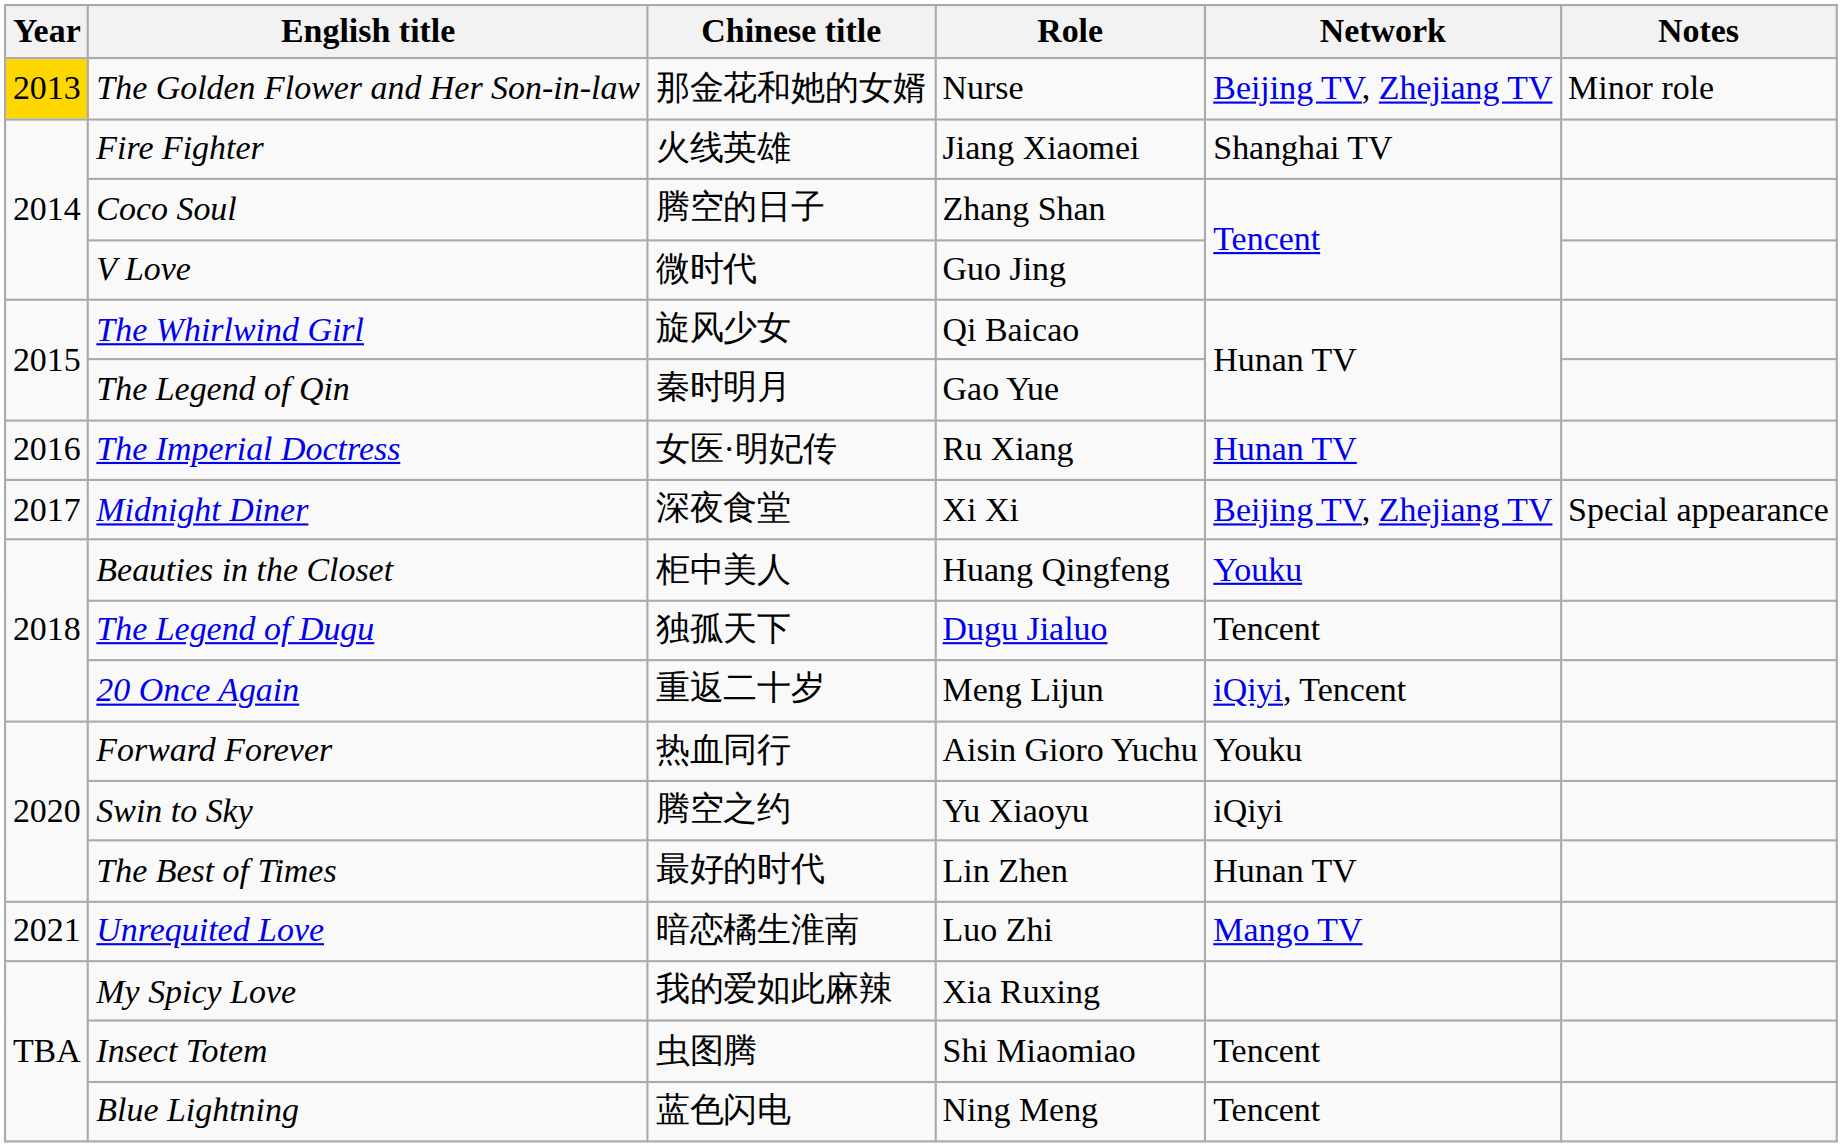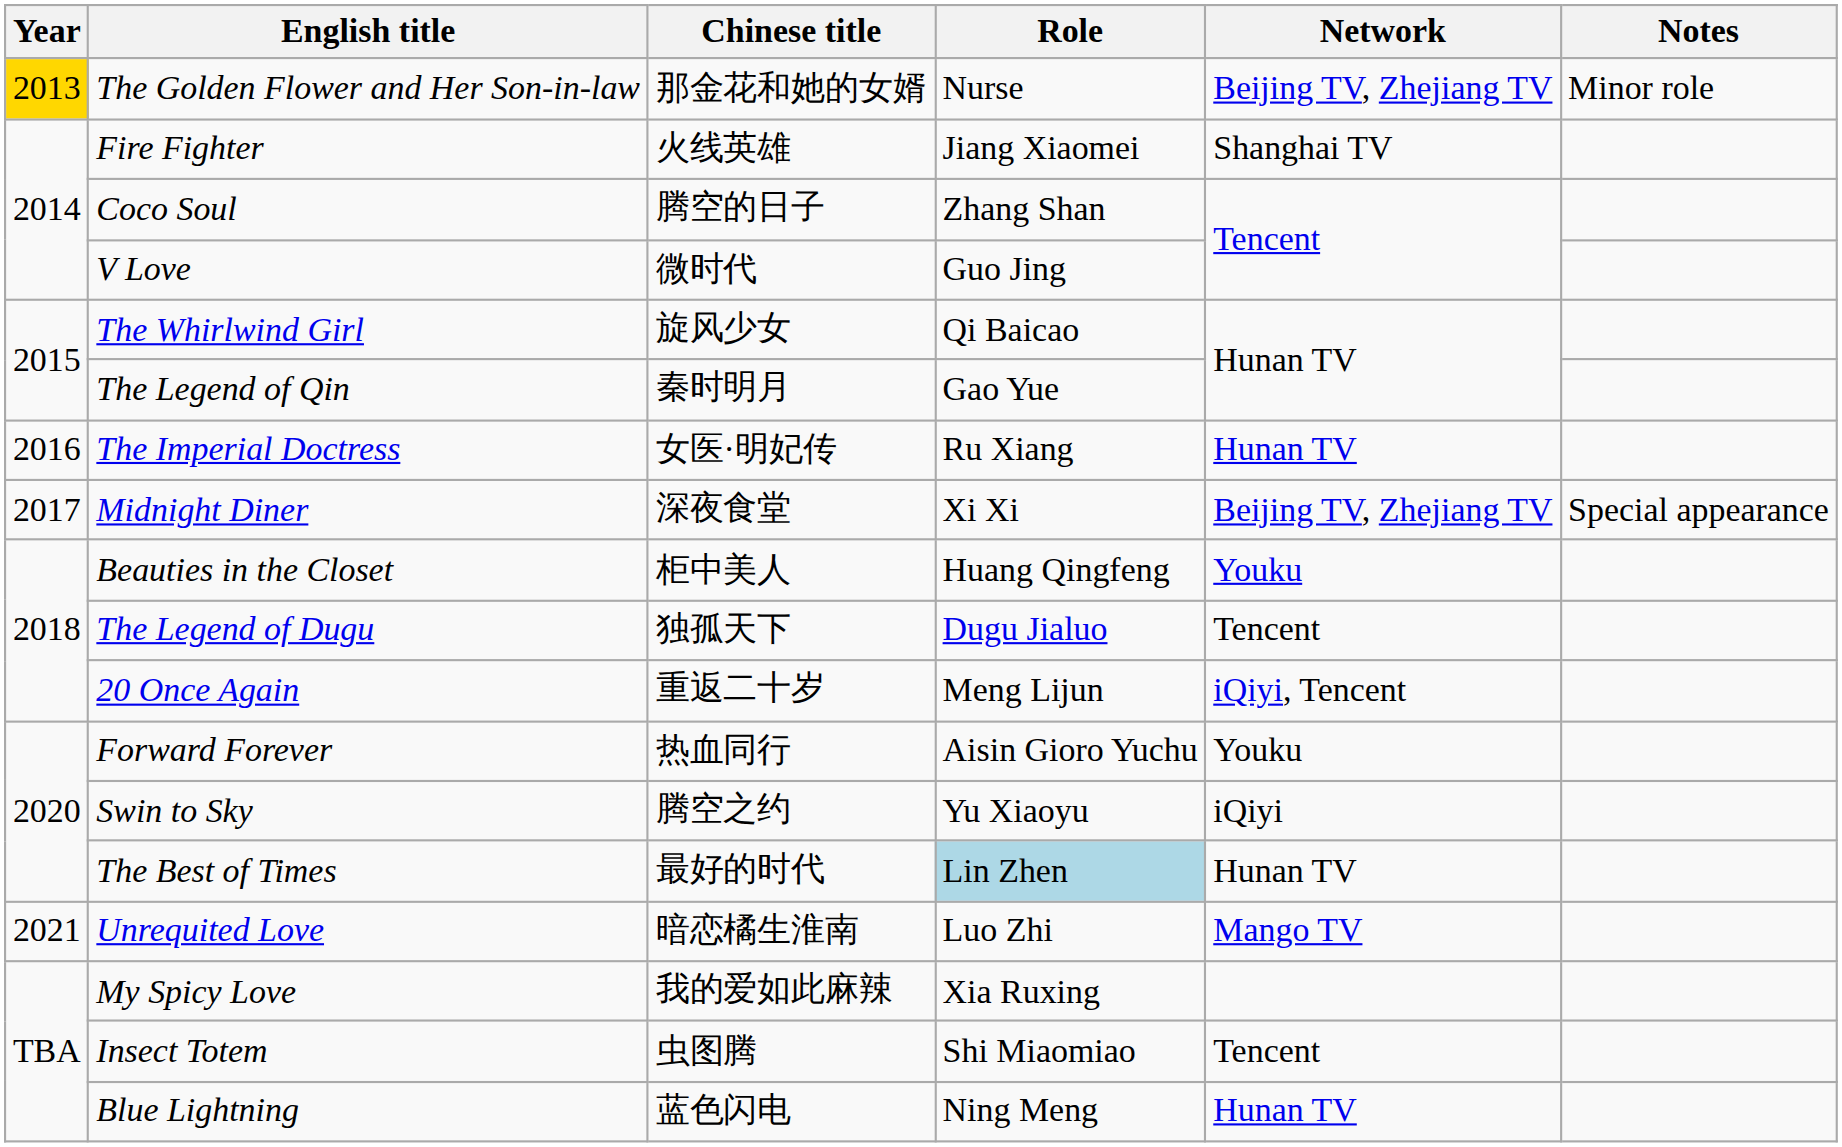(1005, 870) no background -> (1005, 870) lightblue background
(1267, 1111) Tencent -> (1285, 1111) Hunan TV
